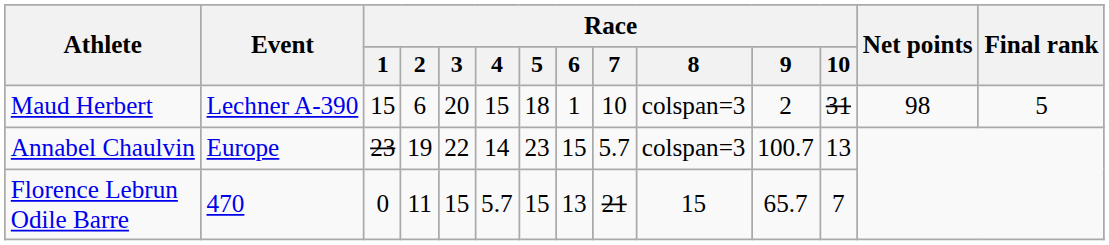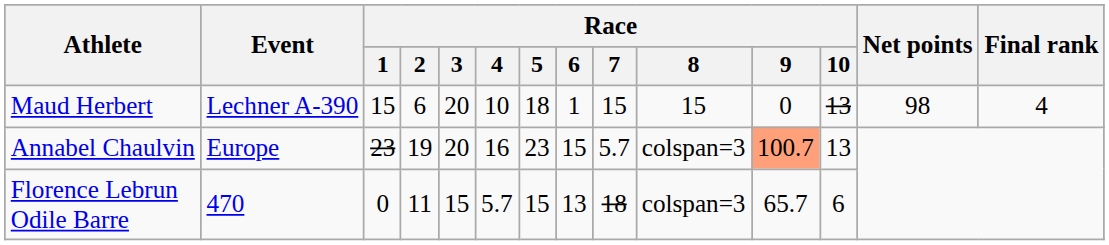(497, 106) 15 -> (497, 106) 10
(614, 106) 10 -> (614, 106) 15
(694, 106) colspan=3 -> (694, 106) 15
(786, 106) 2 -> (786, 106) 0
(838, 106) 31 -> (838, 106) 13
(1041, 106) 5 -> (1041, 106) 4
(457, 148) 22 -> (457, 148) 20
(497, 148) 14 -> (497, 148) 16
(786, 148) no background -> (786, 148) lightsalmon background
(614, 204) 21 -> (614, 204) 18
(694, 204) 15 -> (694, 204) colspan=3
(838, 204) 7 -> (838, 204) 6
